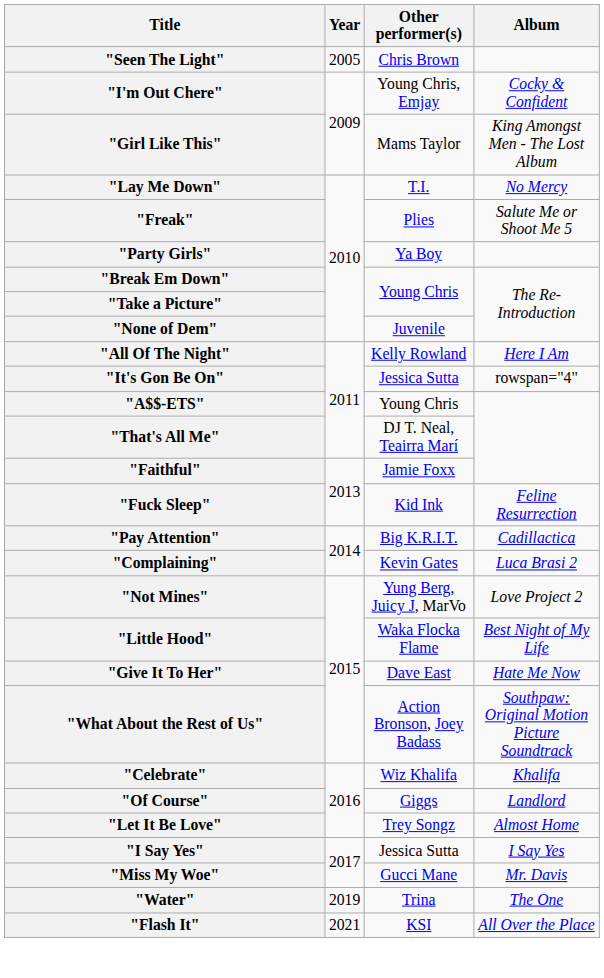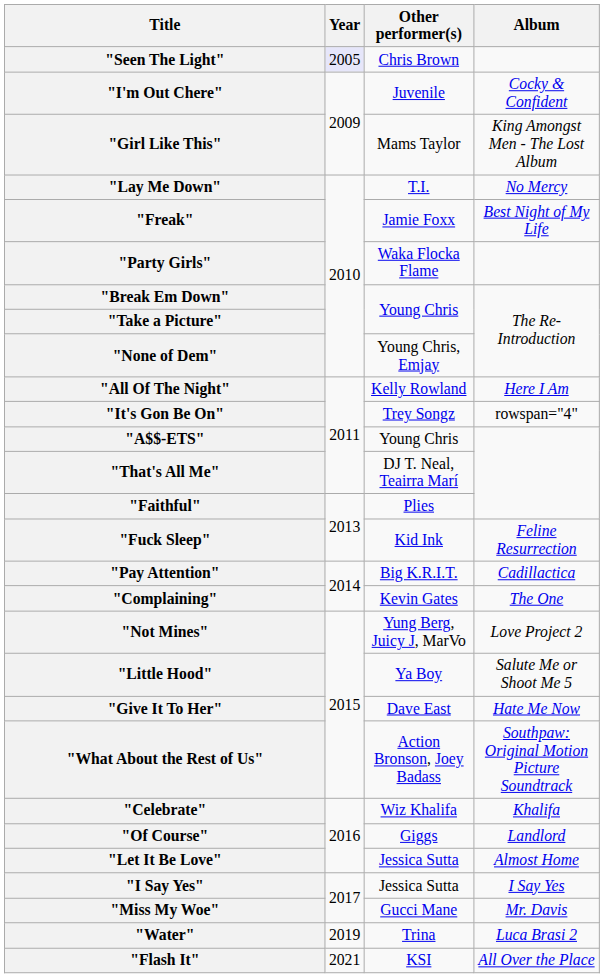(345, 59) no background -> (345, 59) lavender background
(419, 93) Young Chris, Emjay -> (419, 93) Juvenile
(419, 220) Plies -> (419, 220) Jamie Foxx
(536, 220) Salute Me or Shoot Me 5 -> (536, 220) Best Night of My Life
(419, 254) Ya Boy -> (419, 263) Waka Flocka Flame
(419, 328) Juvenile -> (419, 355) Young Chris, Emjay
(419, 378) Jessica Sutta -> (419, 413) Trey Songz
(419, 470) Jamie Foxx -> (419, 506) Plies
(536, 563) Luca Brasi 2 -> (536, 598) The One
(419, 639) Waka Flocka Flame -> (419, 674) Ya Boy
(536, 639) Best Night of My Life -> (536, 674) Salute Me or Shoot Me 5
(419, 825) Trey Songz -> (419, 860) Jessica Sutta
(536, 900) The One -> (536, 935) Luca Brasi 2
